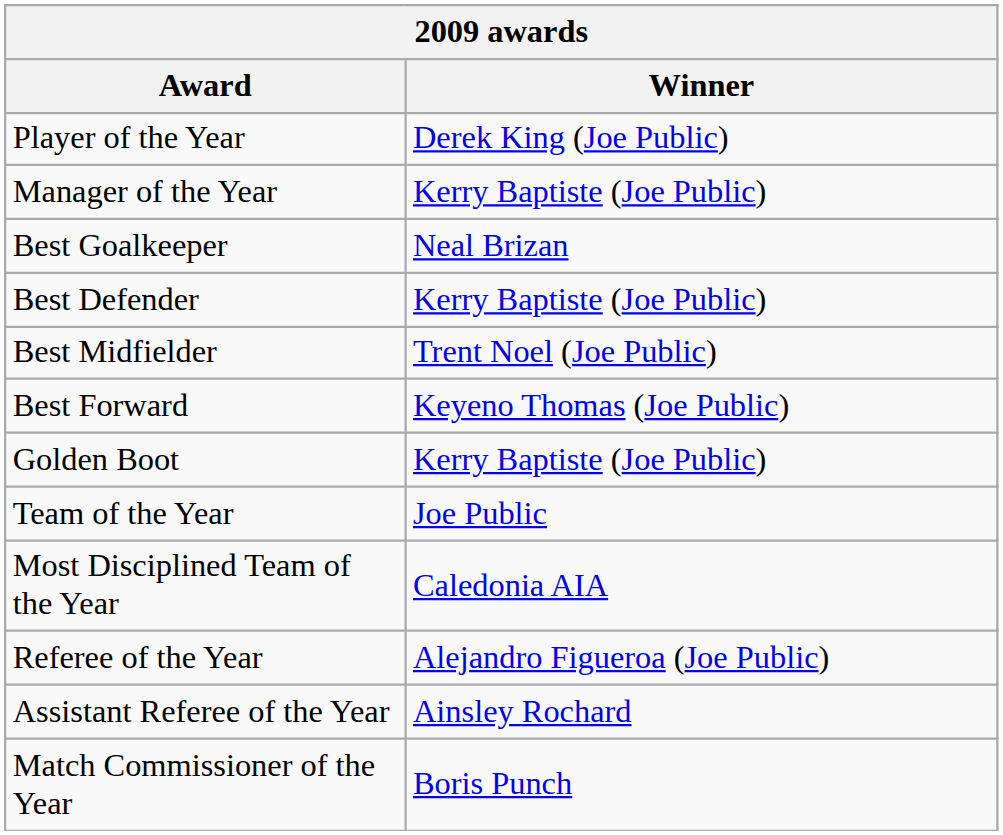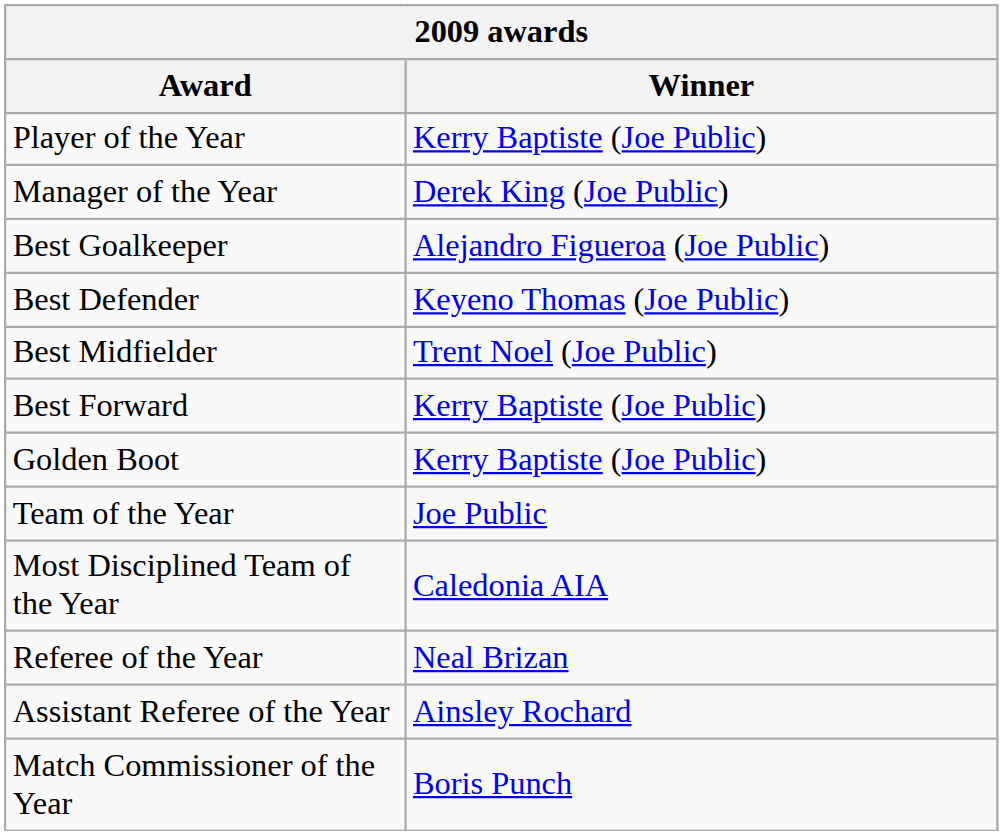(571, 138) Derek King (Joe Public) -> (590, 138) Kerry Baptiste (Joe Public)
(590, 191) Kerry Baptiste (Joe Public) -> (571, 191) Derek King (Joe Public)
(491, 245) Neal Brizan -> (621, 245) Alejandro Figueroa (Joe Public)
(590, 298) Kerry Baptiste (Joe Public) -> (601, 298) Keyeno Thomas (Joe Public)
(601, 405) Keyeno Thomas (Joe Public) -> (590, 405) Kerry Baptiste (Joe Public)
(621, 657) Alejandro Figueroa (Joe Public) -> (491, 657) Neal Brizan
